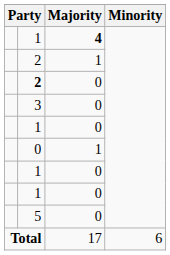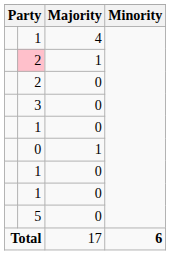(98, 37) bold -> (98, 37) normal
(38, 60) no background -> (38, 60) pink background
(38, 82) bold -> (38, 82) normal
(159, 238) normal -> (159, 238) bold
